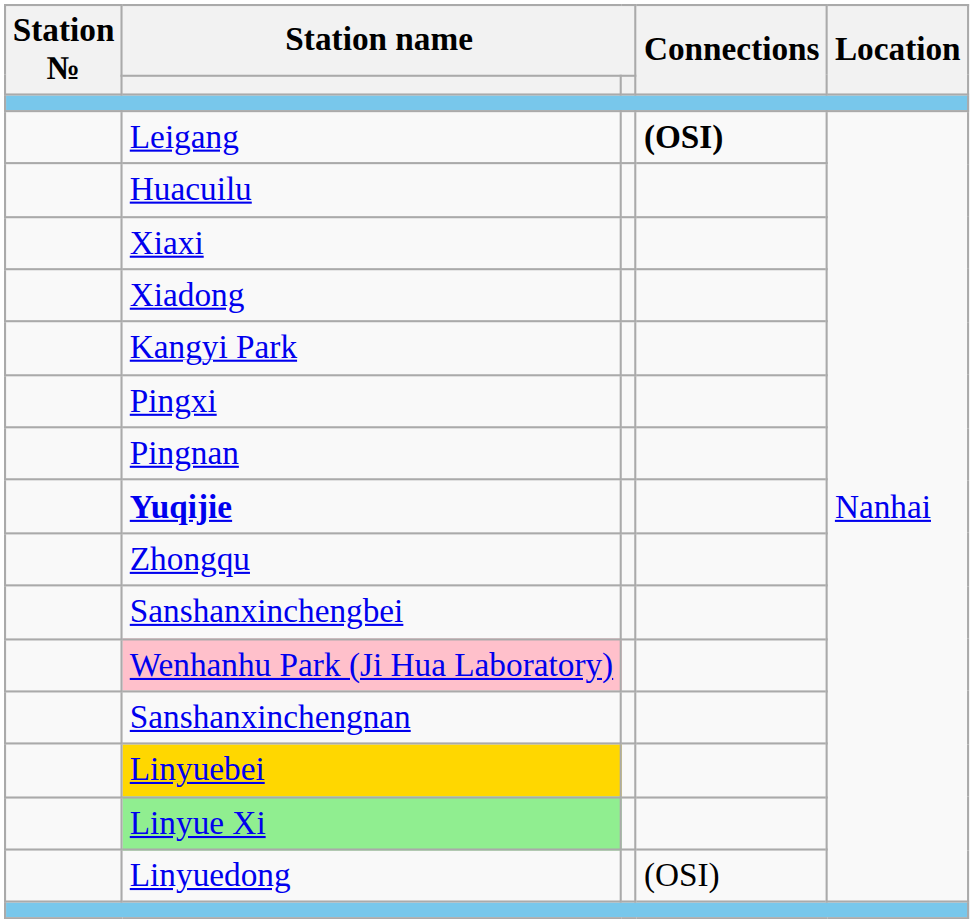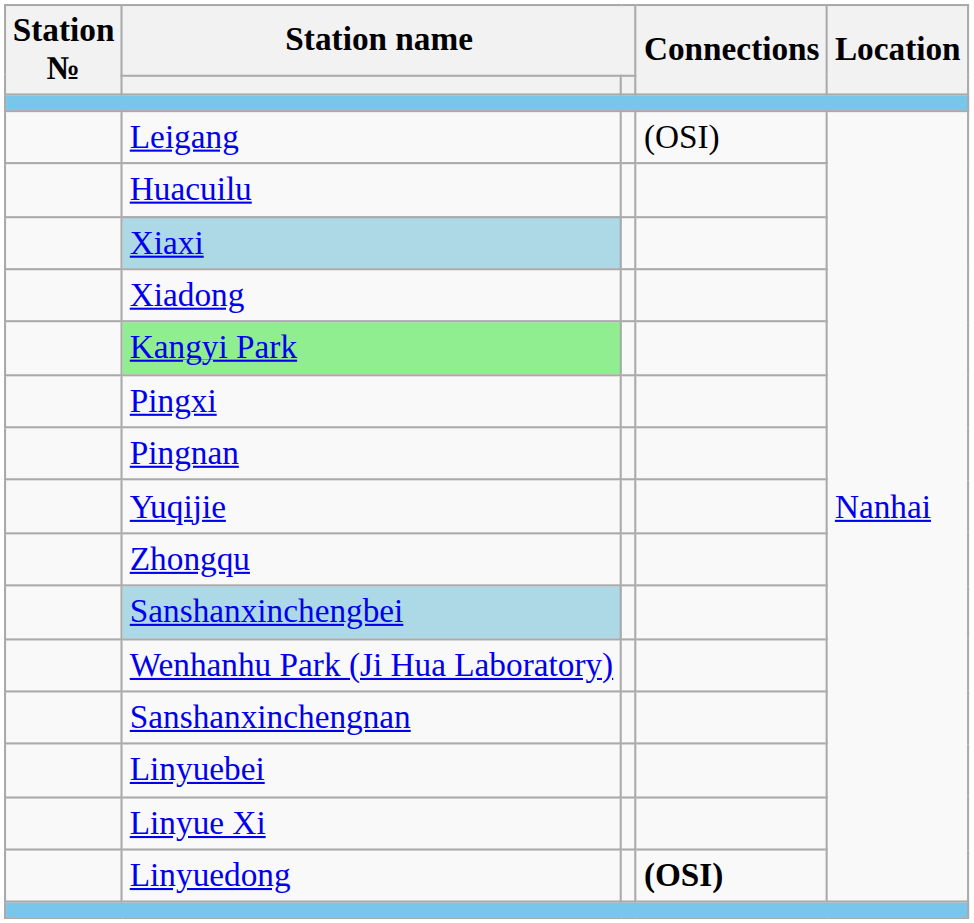(684, 136) bold -> (682, 136) normal
(167, 242) no background -> (167, 242) lightblue background
(213, 347) no background -> (213, 347) lightgreen background
(181, 505) bold -> (178, 505) normal
(267, 611) no background -> (267, 611) lightblue background
(371, 664) pink background -> (371, 664) no background
(197, 769) gold background -> (197, 769) no background
(198, 822) lightgreen background -> (198, 822) no background
(682, 875) normal -> (684, 875) bold
